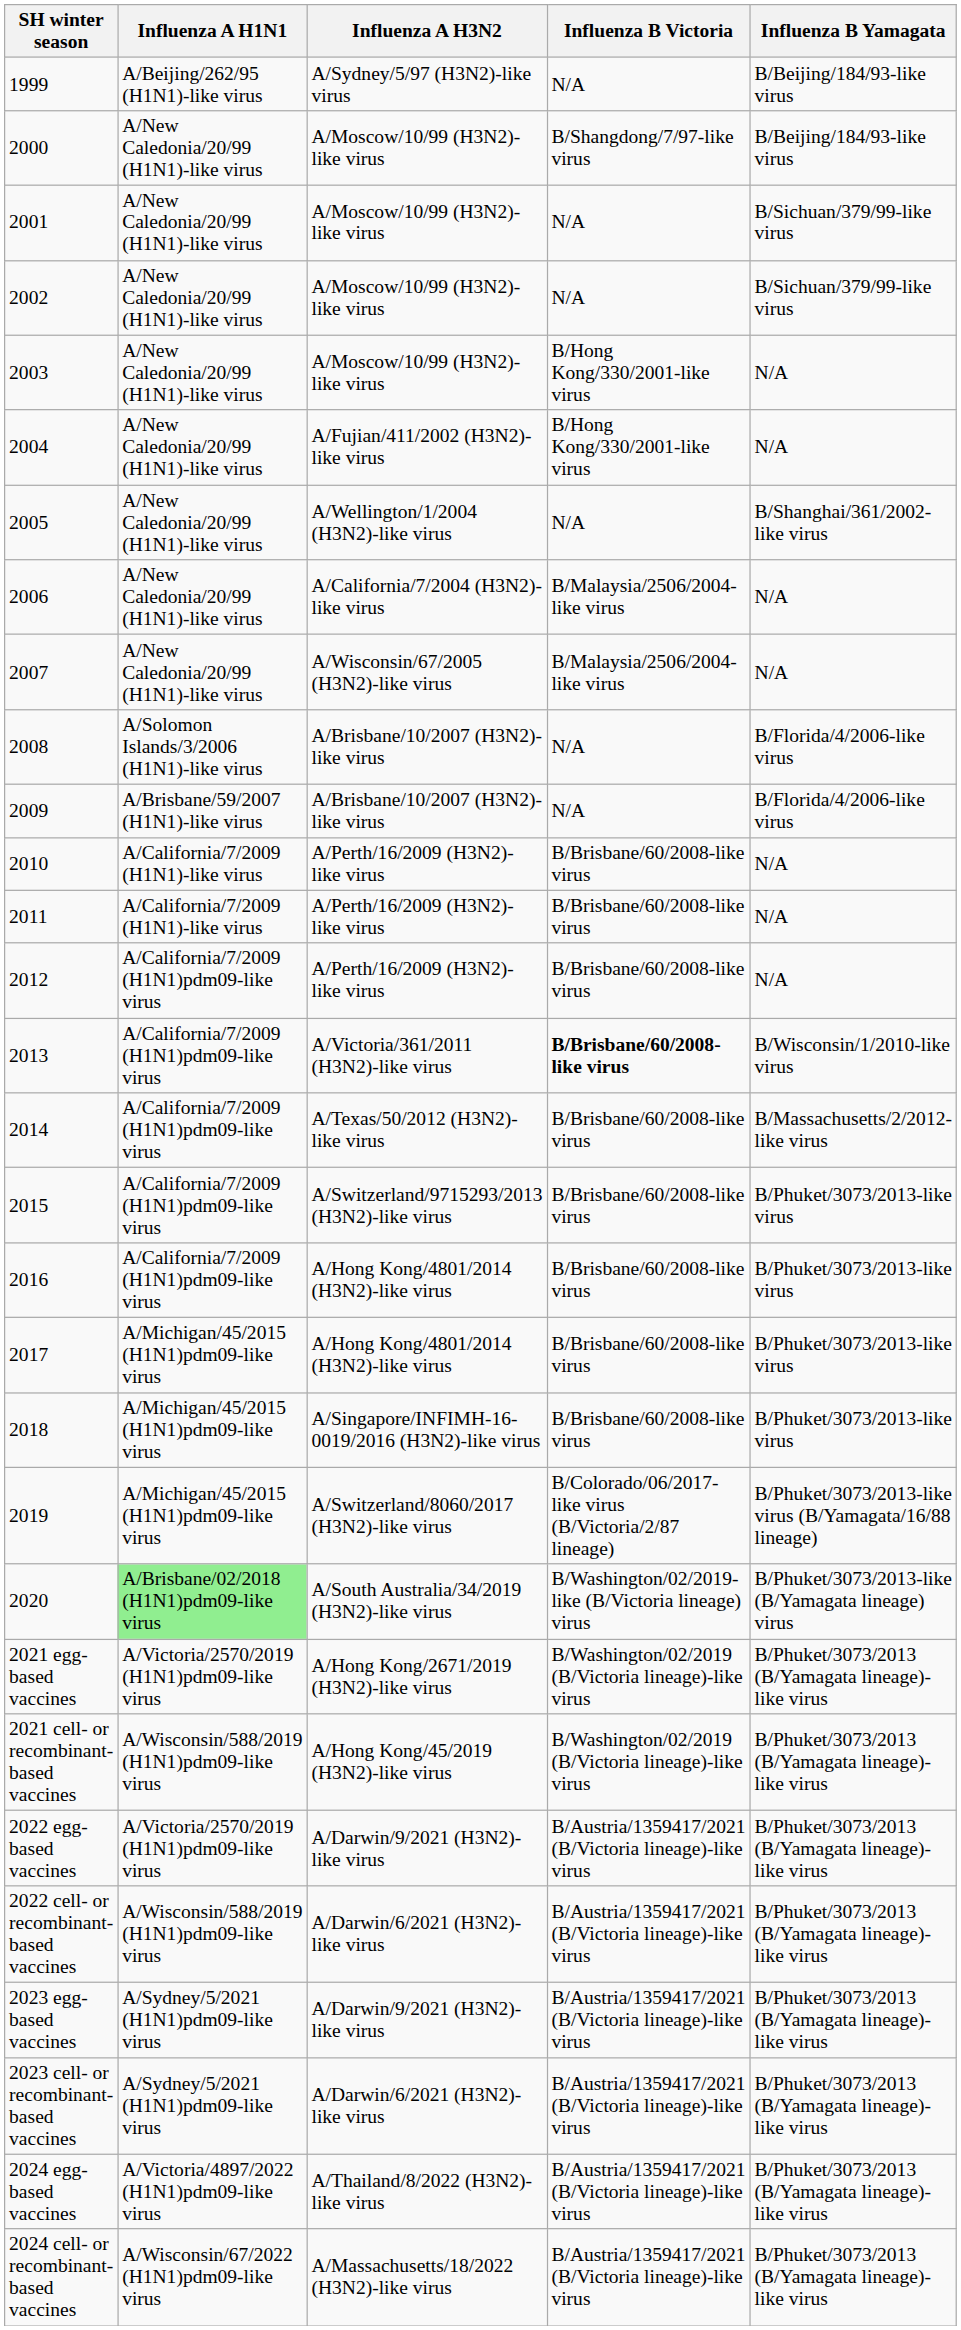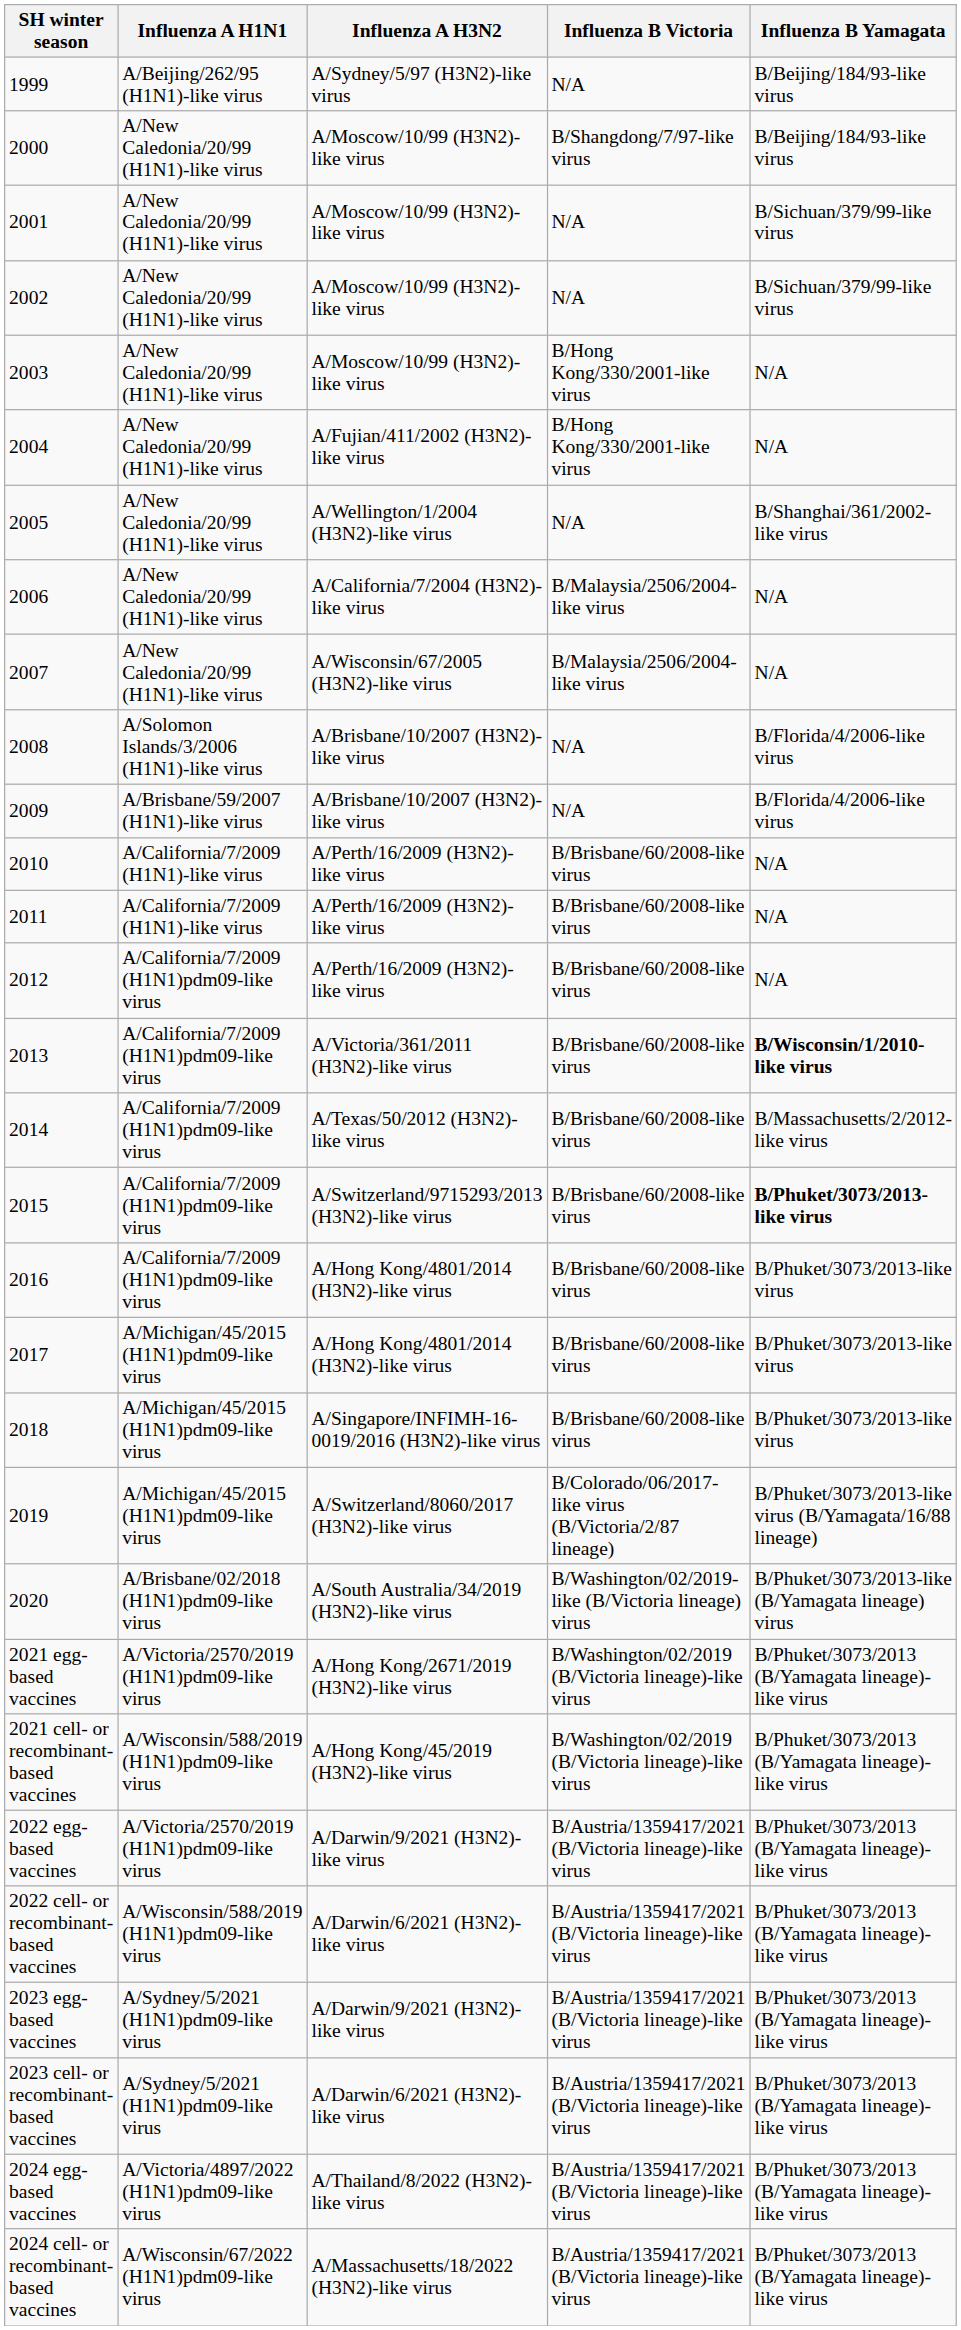(636, 1055) bold -> (648, 1055) normal
(852, 1055) normal -> (840, 1055) bold
(853, 1205) normal -> (841, 1205) bold
(201, 1601) lightgreen background -> (201, 1601) no background
